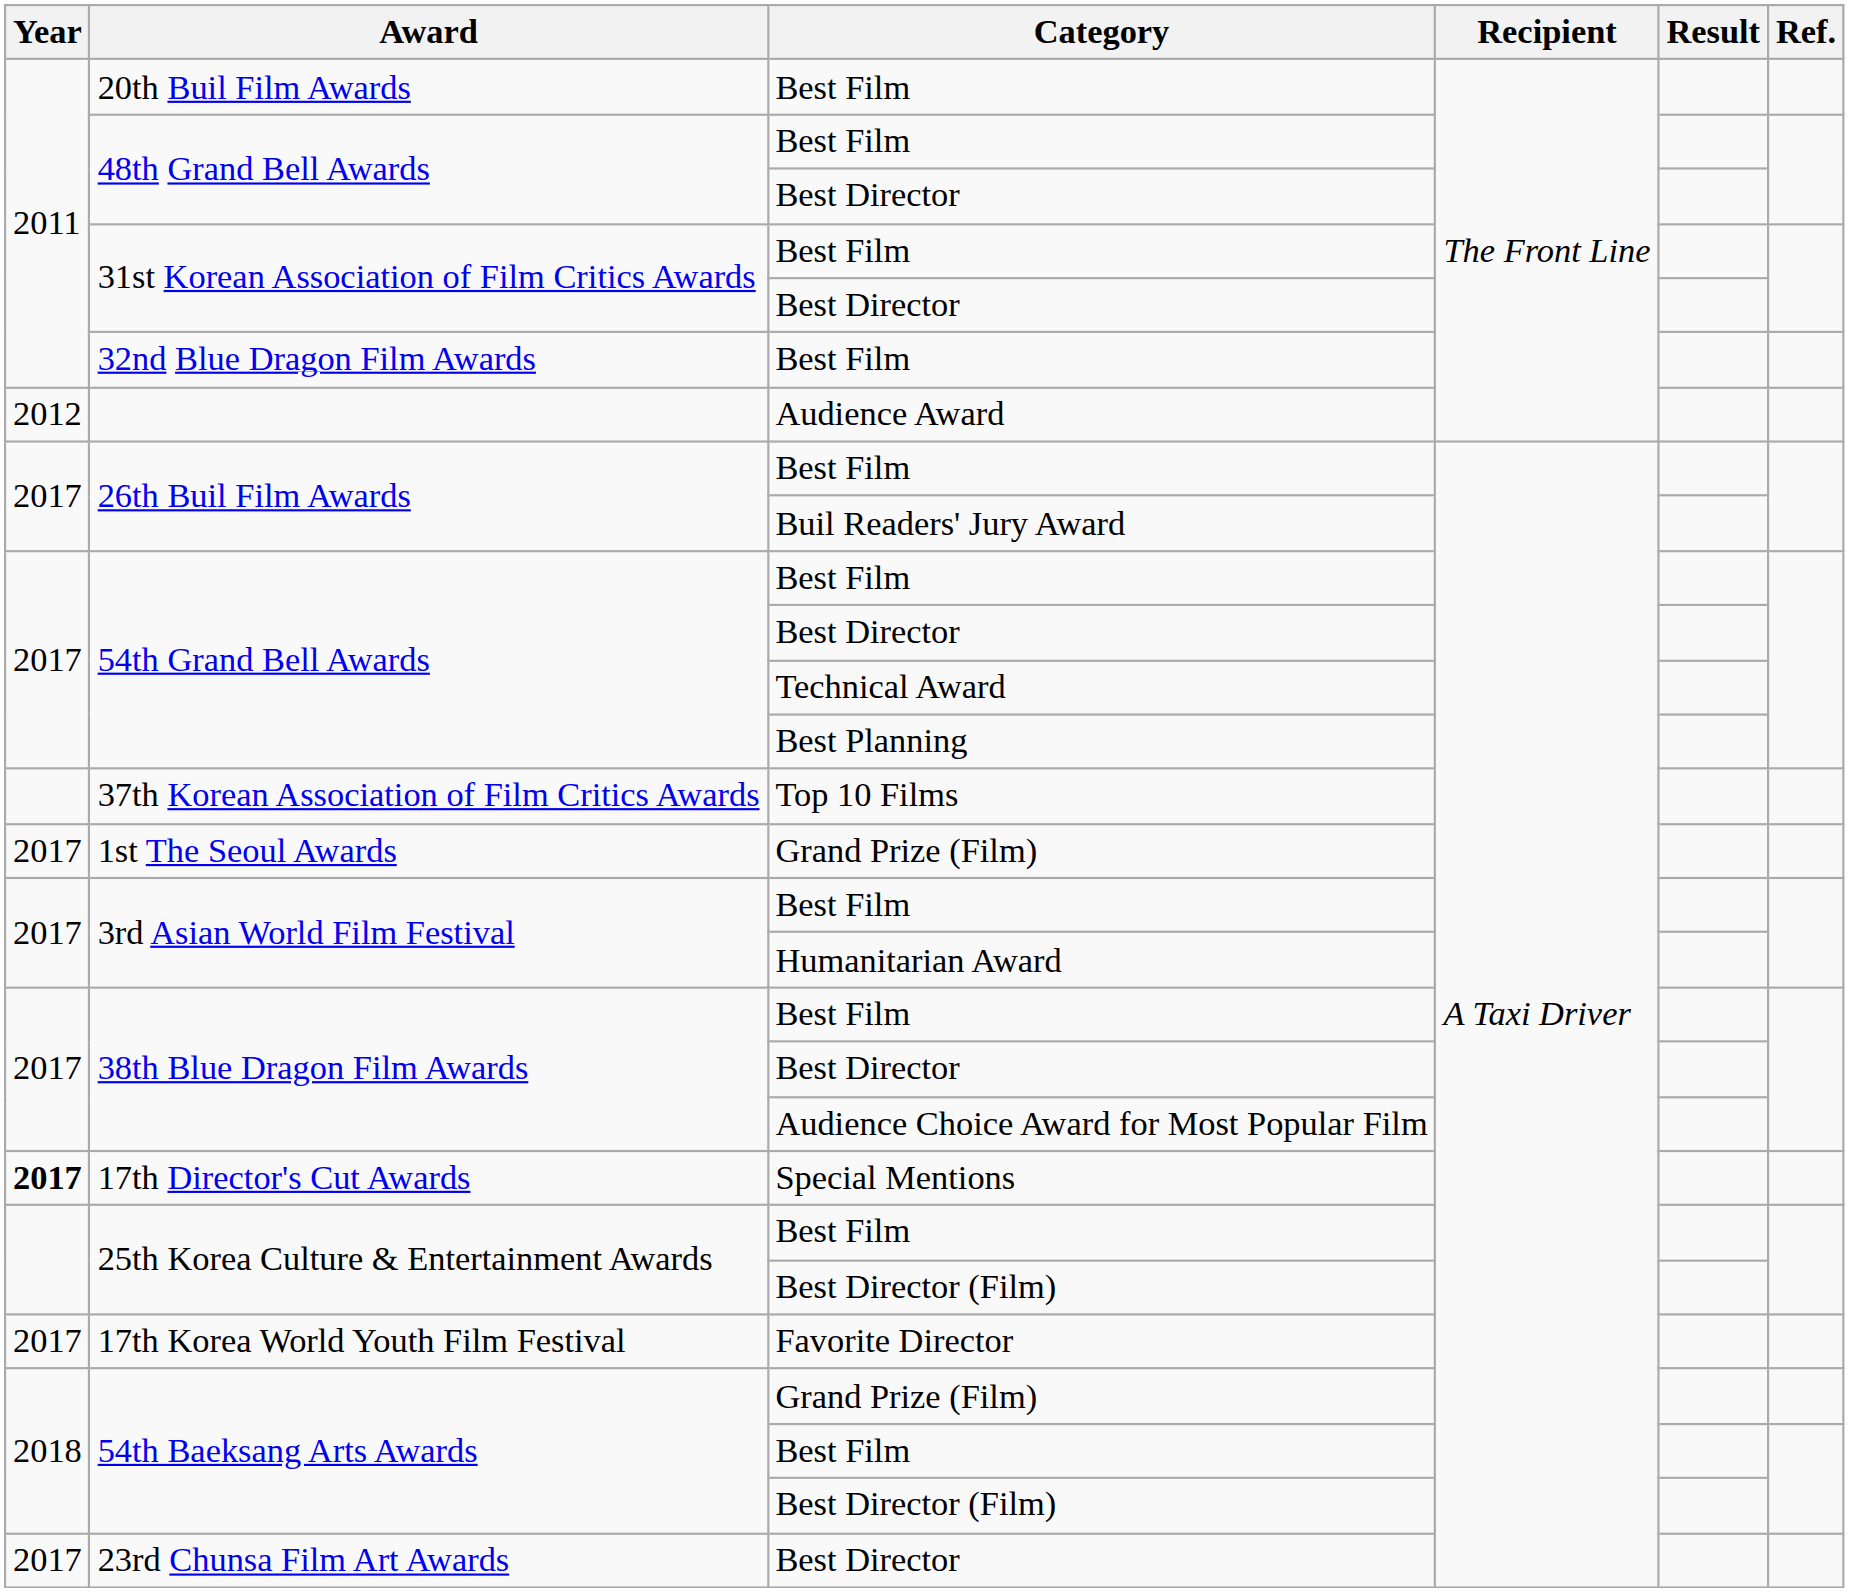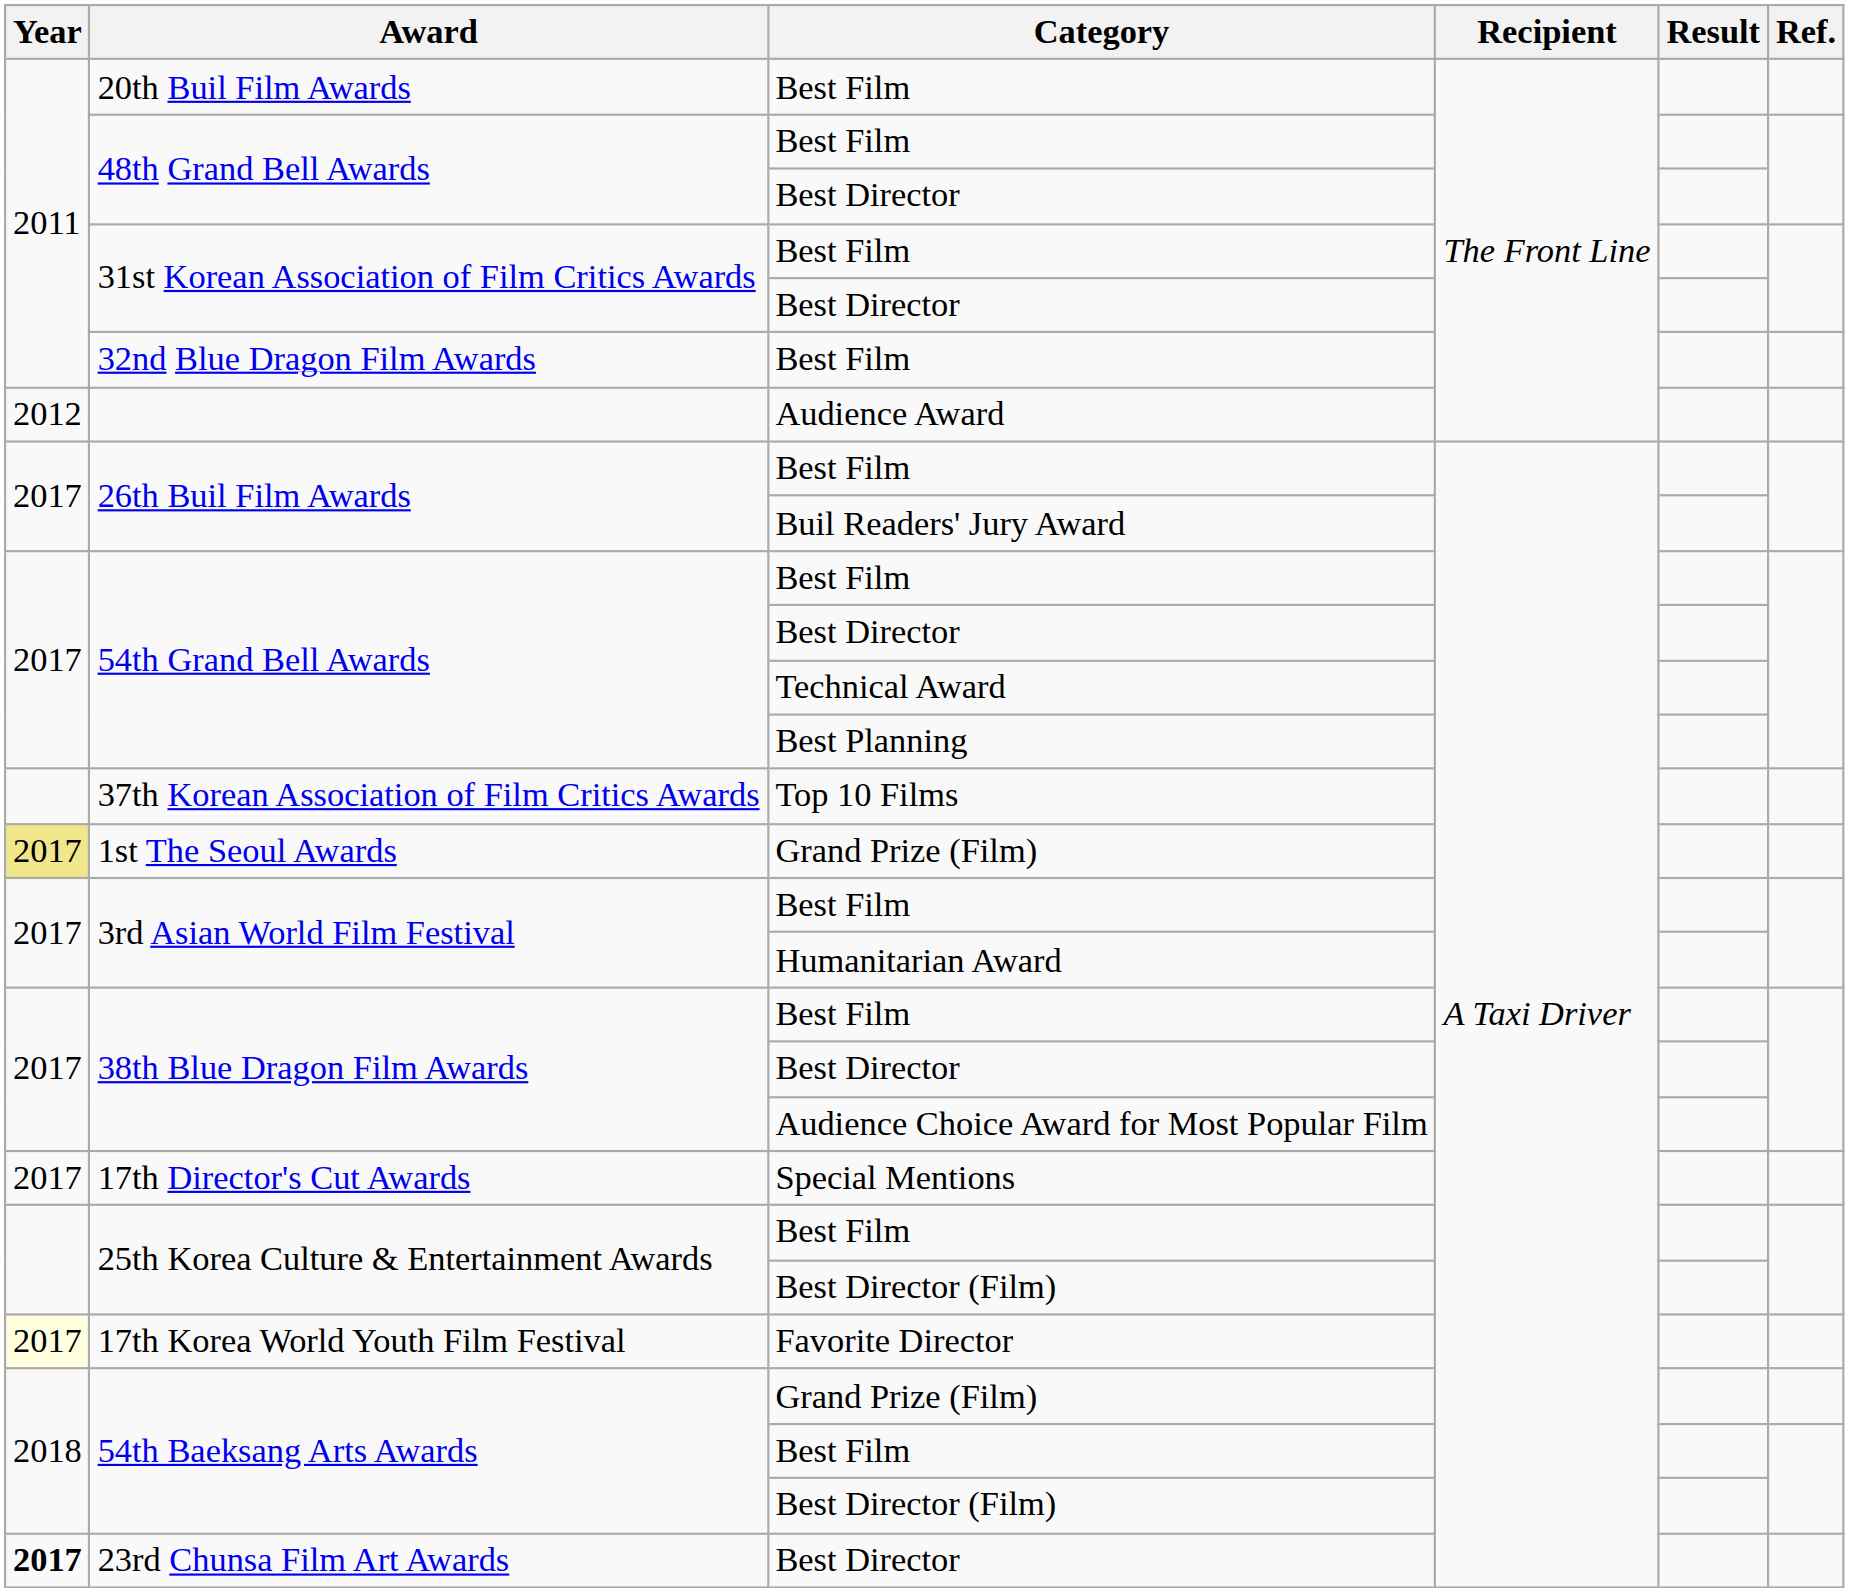(47, 850) no background -> (47, 850) khaki background
(47, 1177) bold -> (47, 1177) normal
(47, 1341) no background -> (47, 1341) lightyellow background
(47, 1559) normal -> (47, 1559) bold
